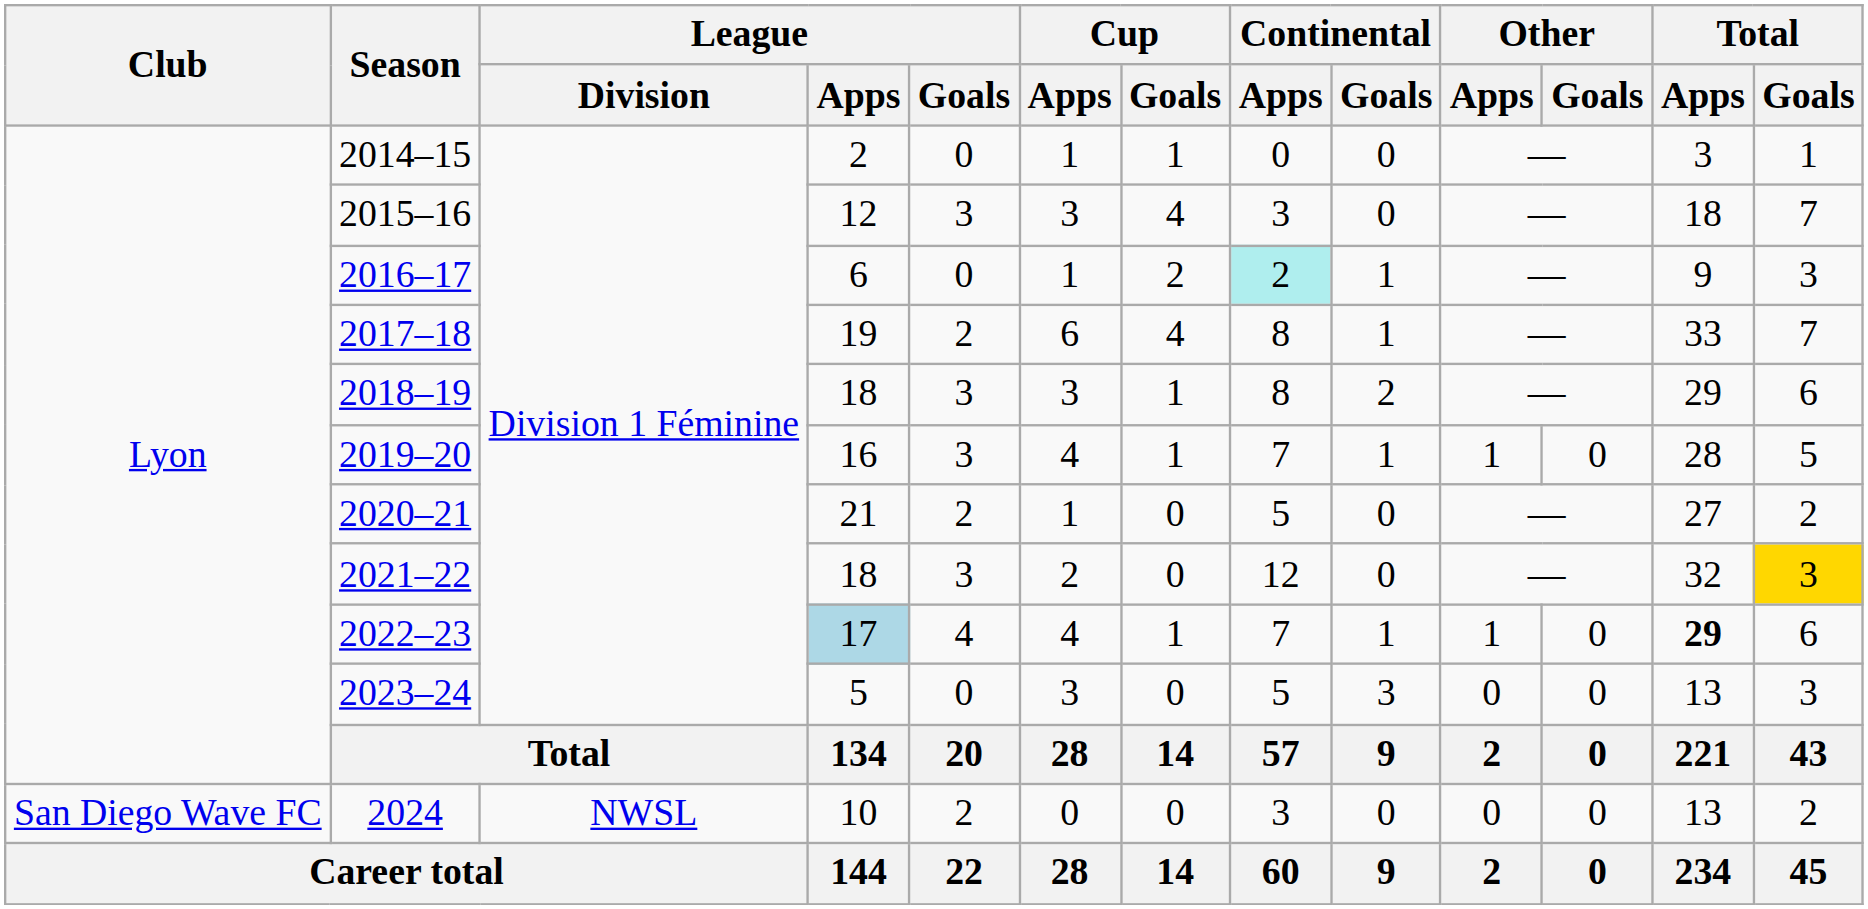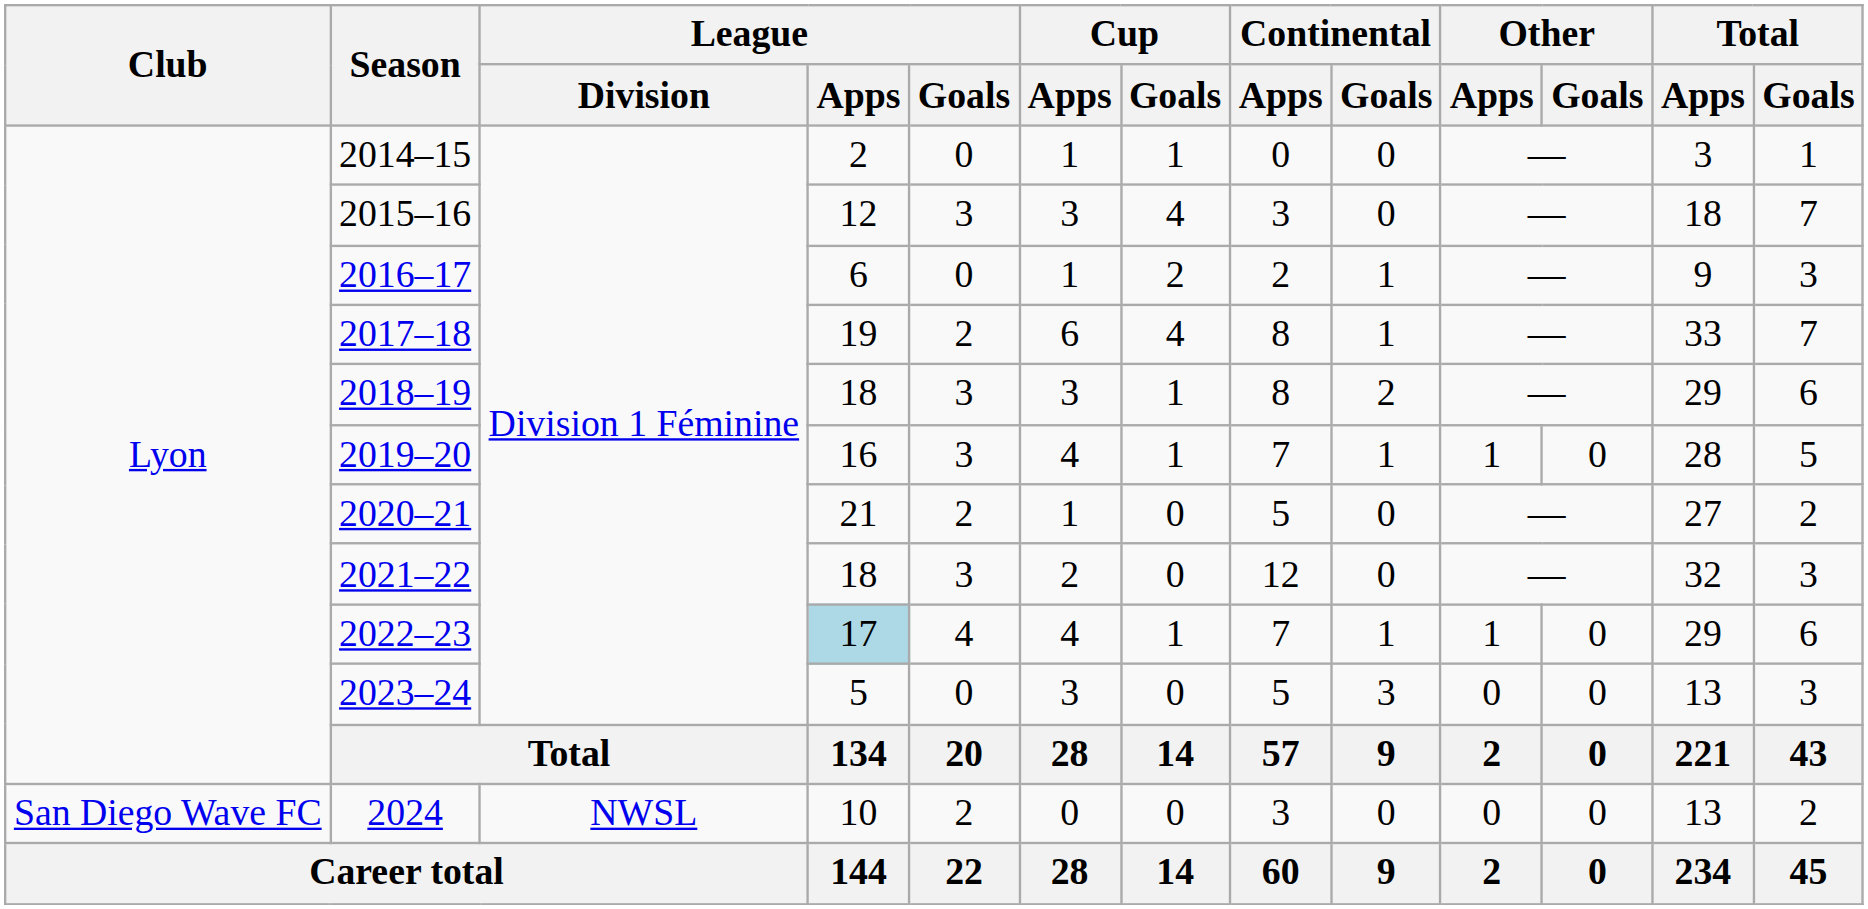(1281, 273) paleturquoise background -> (1281, 273) no background
(1808, 573) gold background -> (1808, 573) no background
(1703, 633) bold -> (1703, 633) normal
